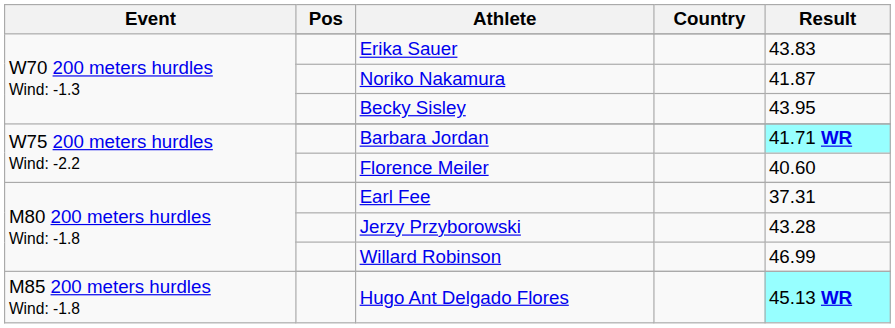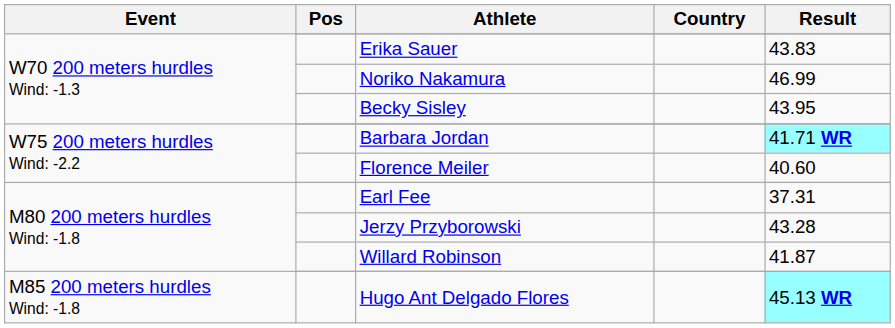(792, 78) 41.87 -> (792, 78) 46.99
(792, 256) 46.99 -> (792, 256) 41.87
